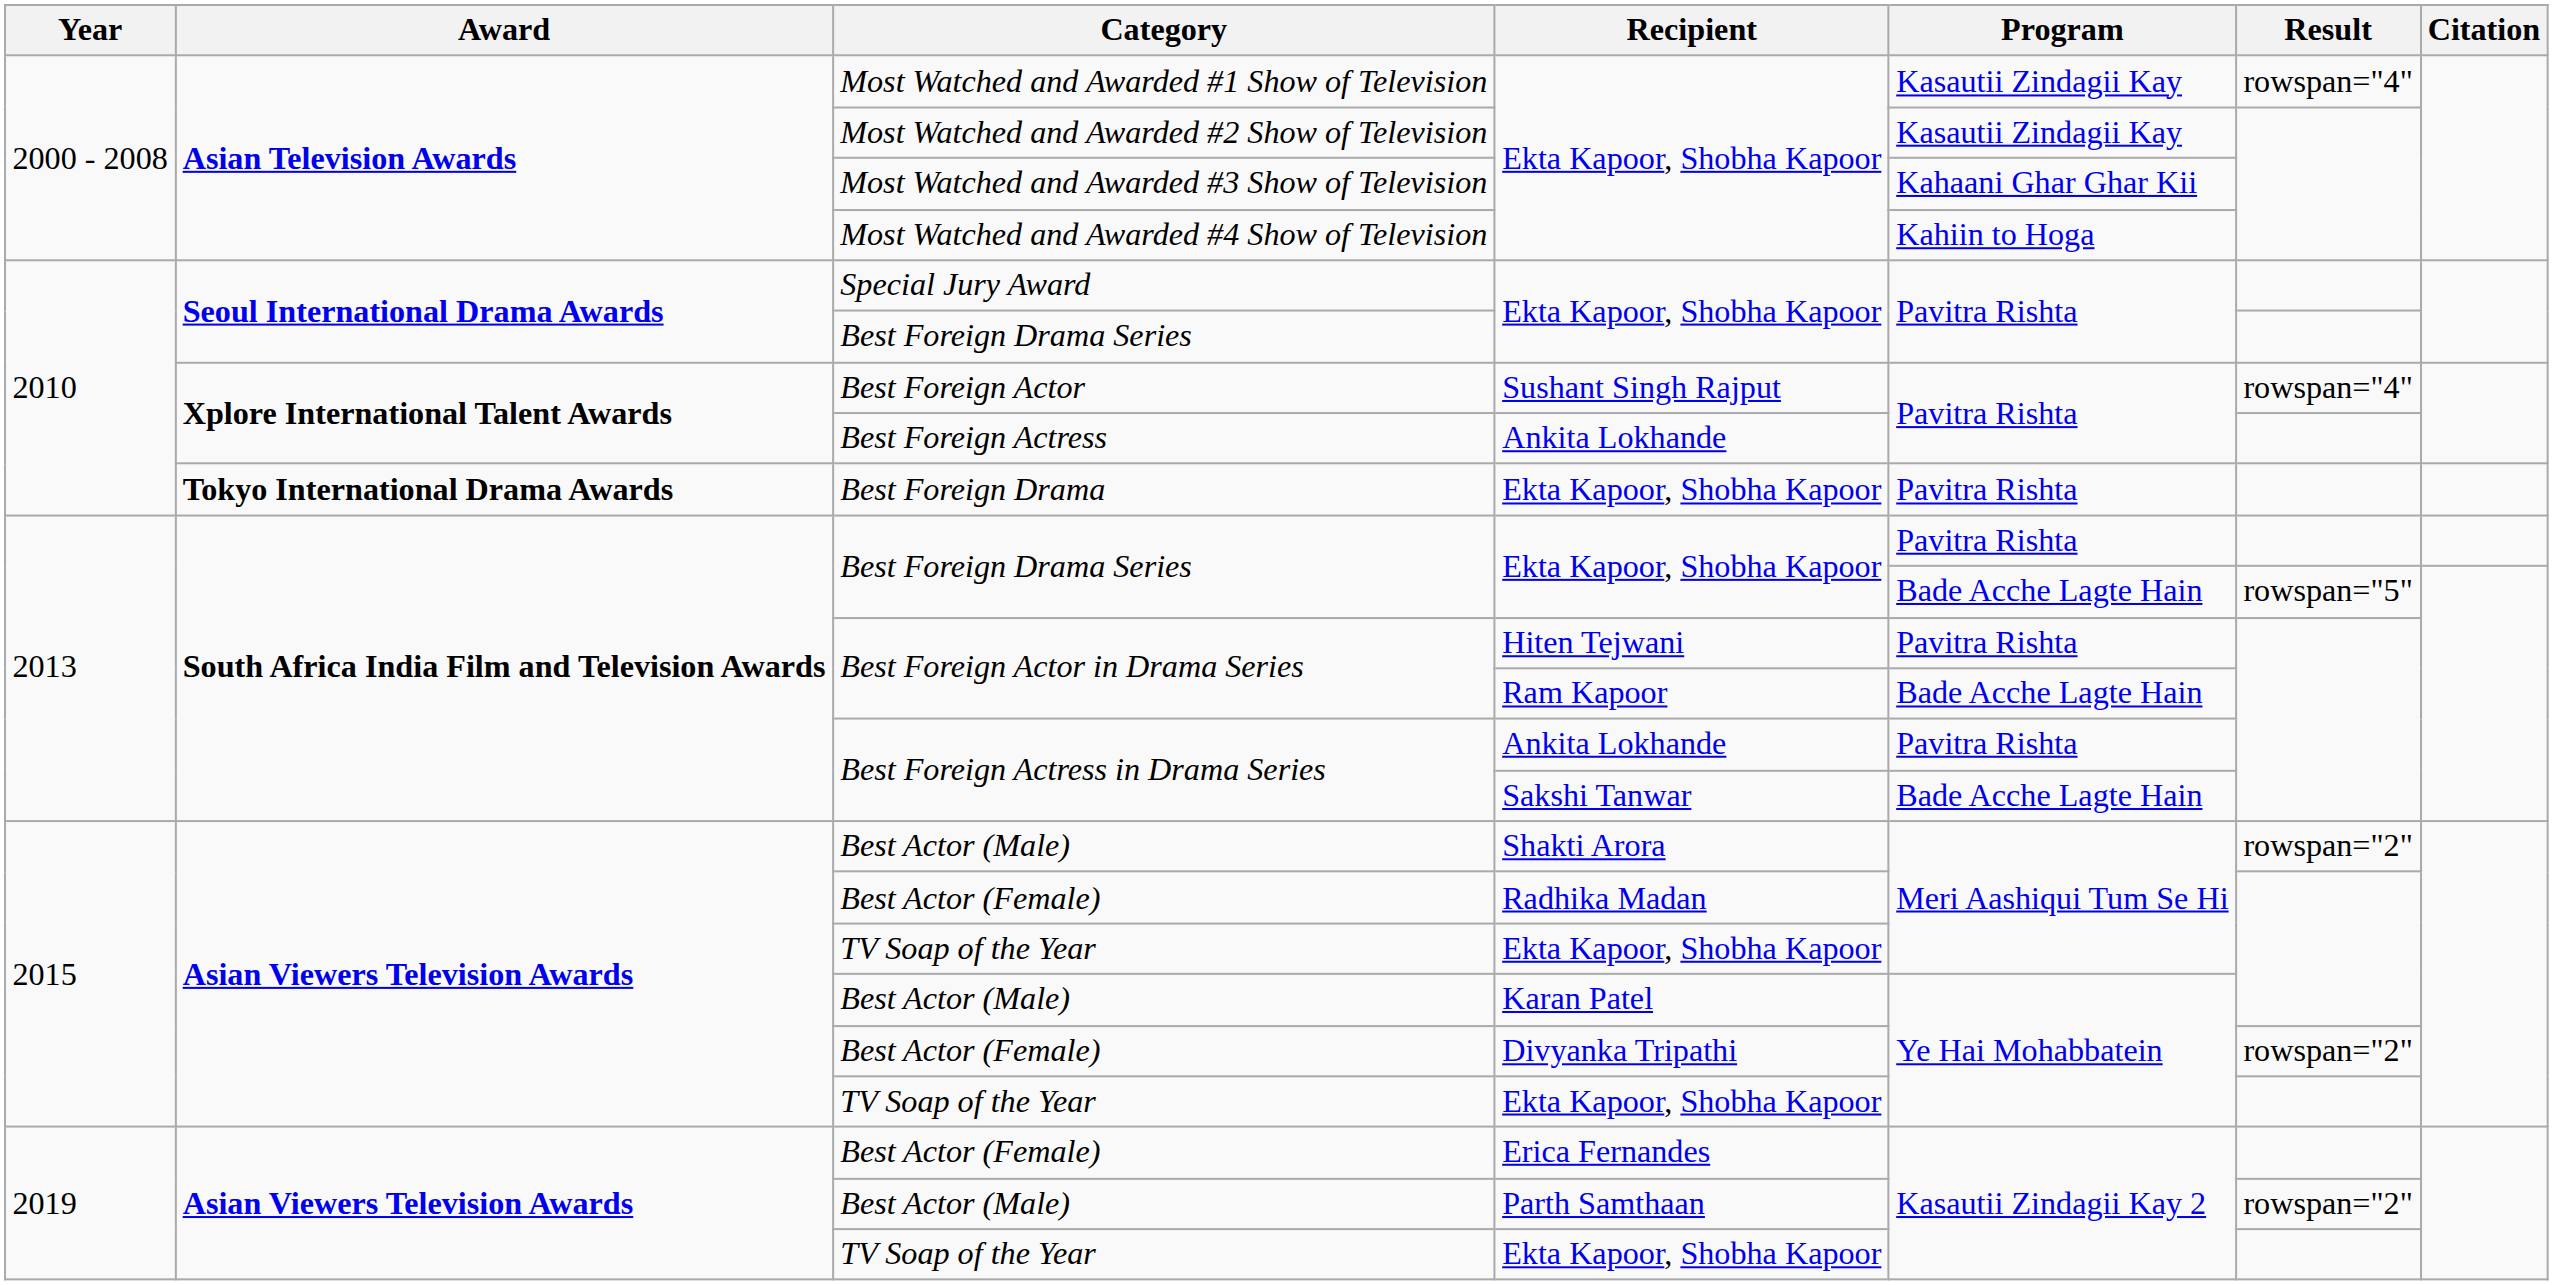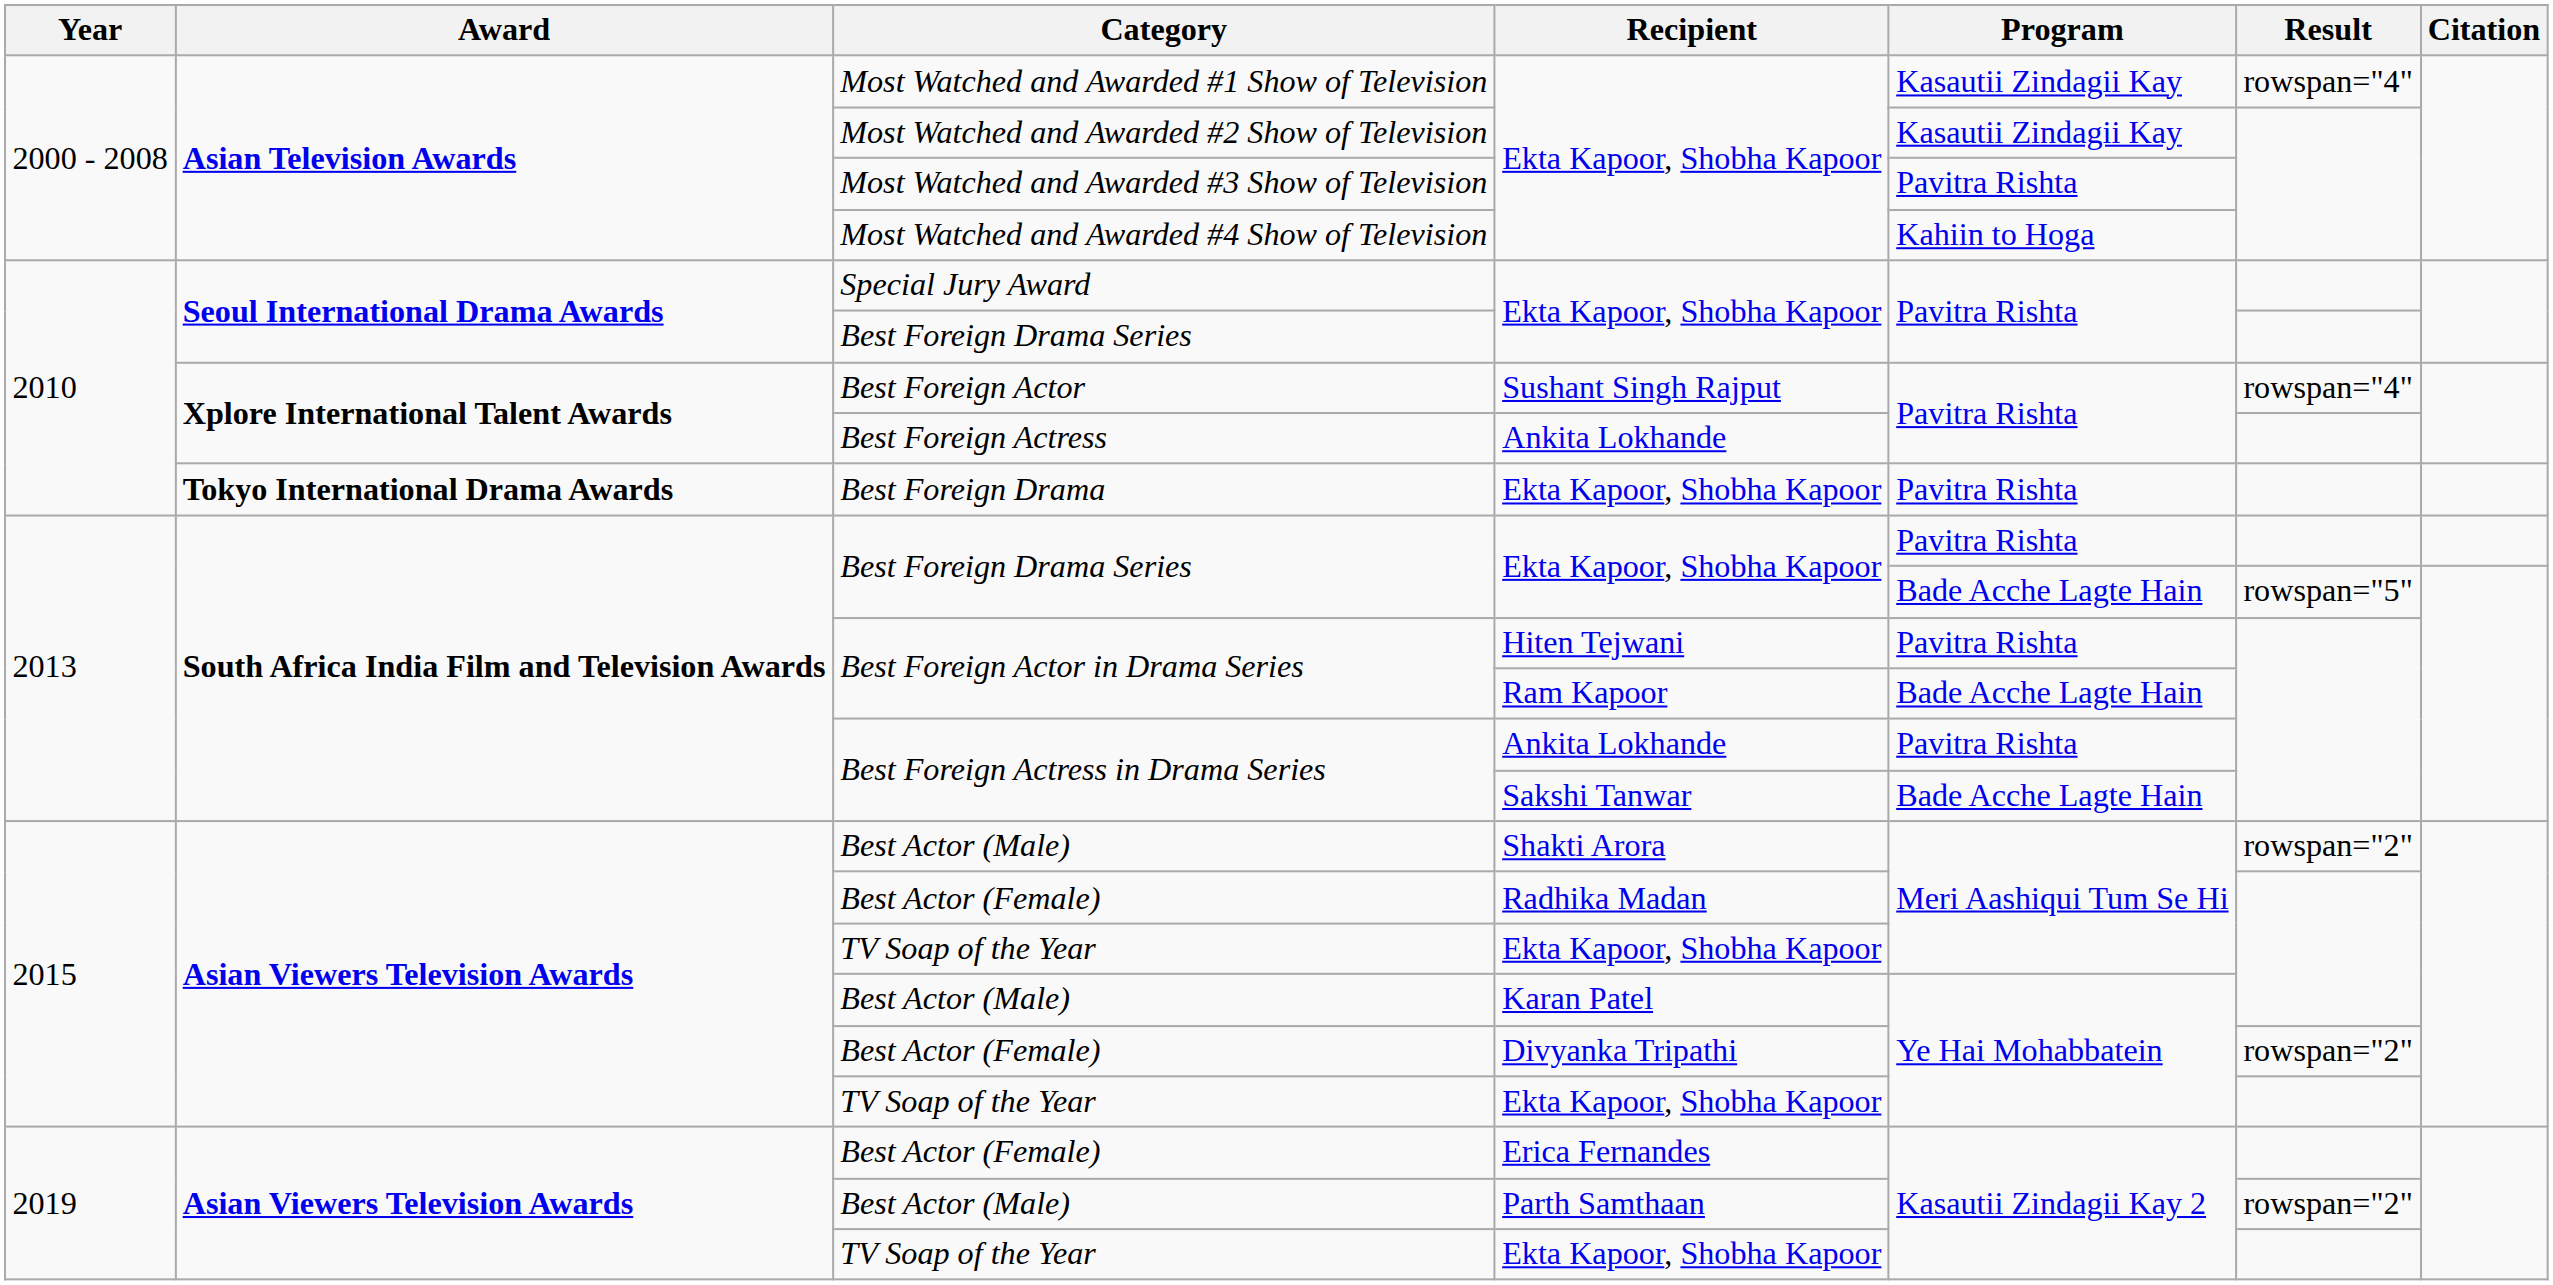(2047, 183) Kahaani Ghar Ghar Kii -> (1987, 183) Pavitra Rishta
